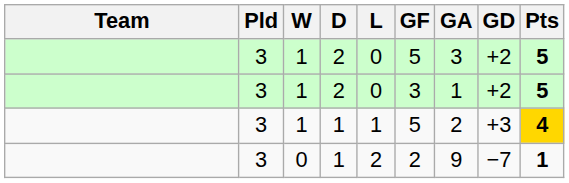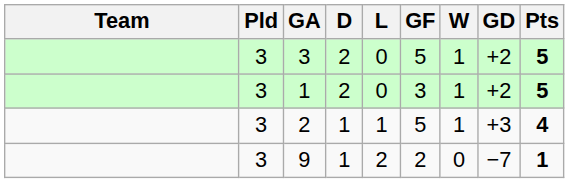columns swapped: (302, 21) <-> (456, 21)
(542, 125) gold background -> (542, 125) no background
